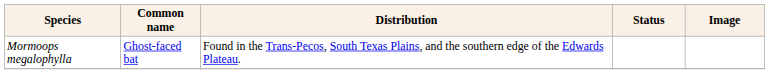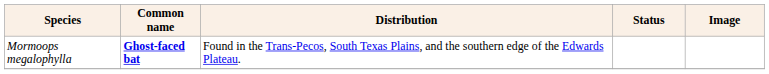(152, 52) normal -> (154, 52) bold
